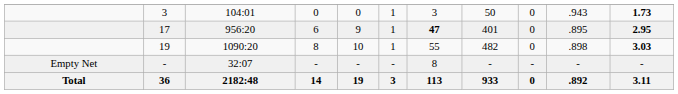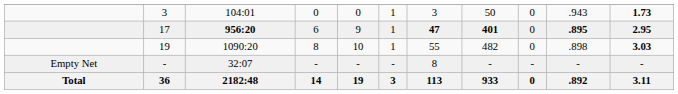(240, 30) normal -> (240, 30) bold
(490, 30) normal -> (490, 30) bold
(578, 30) normal -> (578, 30) bold
